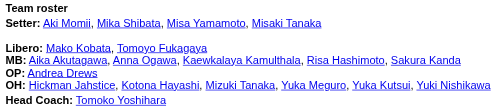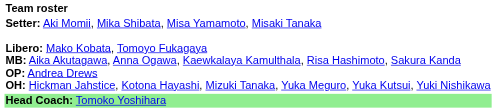(86, 100) no background -> (86, 100) lightgreen background
